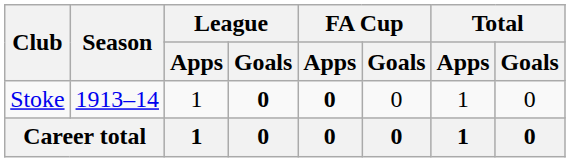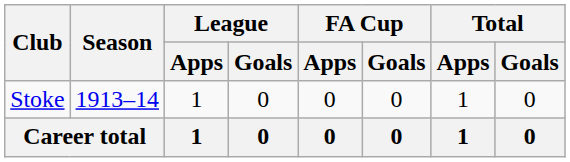(263, 99) bold -> (263, 99) normal
(330, 99) bold -> (330, 99) normal
